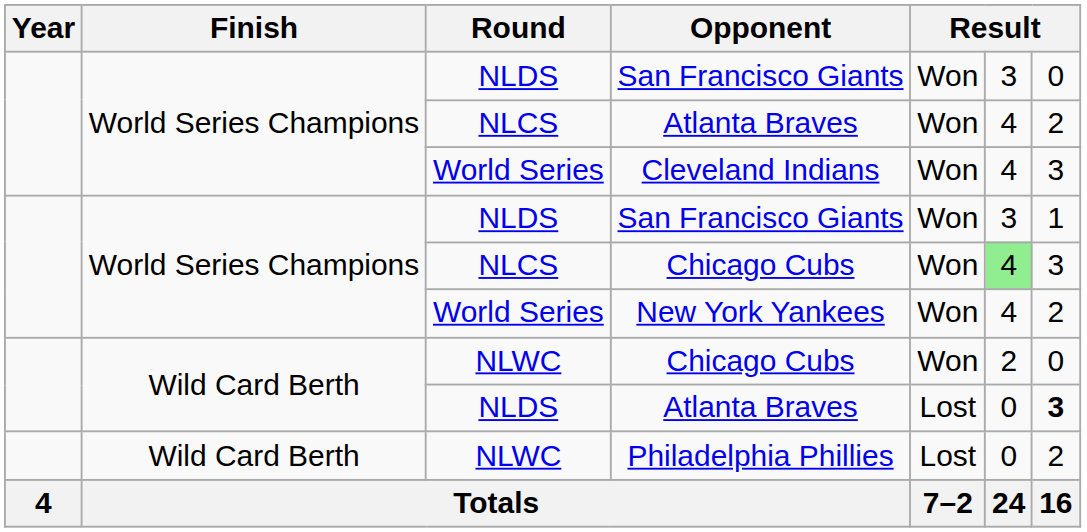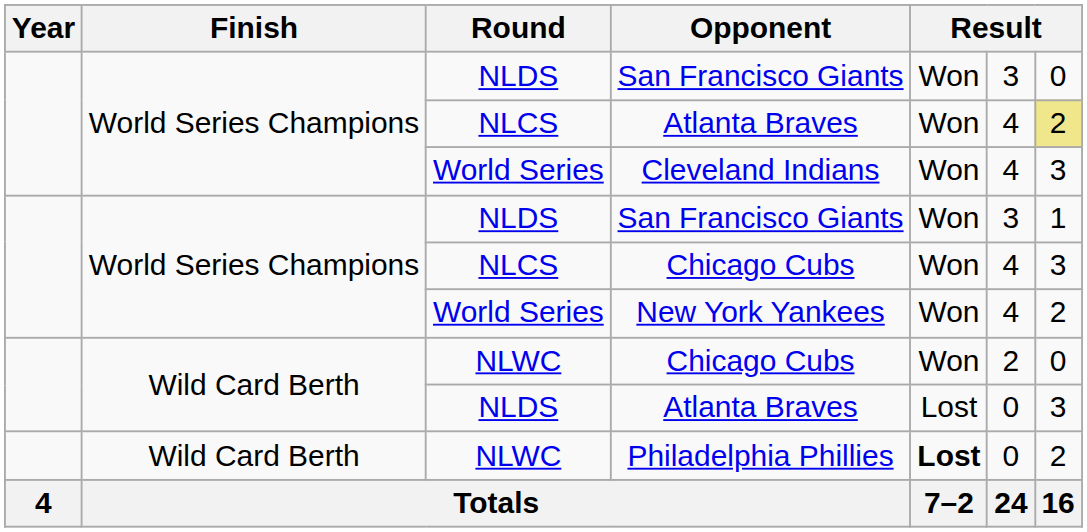(1056, 123) no background -> (1058, 123) khaki background
(1009, 265) lightgreen background -> (1011, 265) no background
(1056, 407) bold -> (1058, 407) normal
(948, 455) normal -> (949, 455) bold
